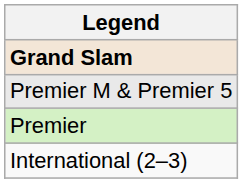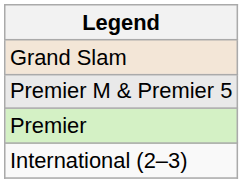(71, 57) bold -> (68, 57) normal
